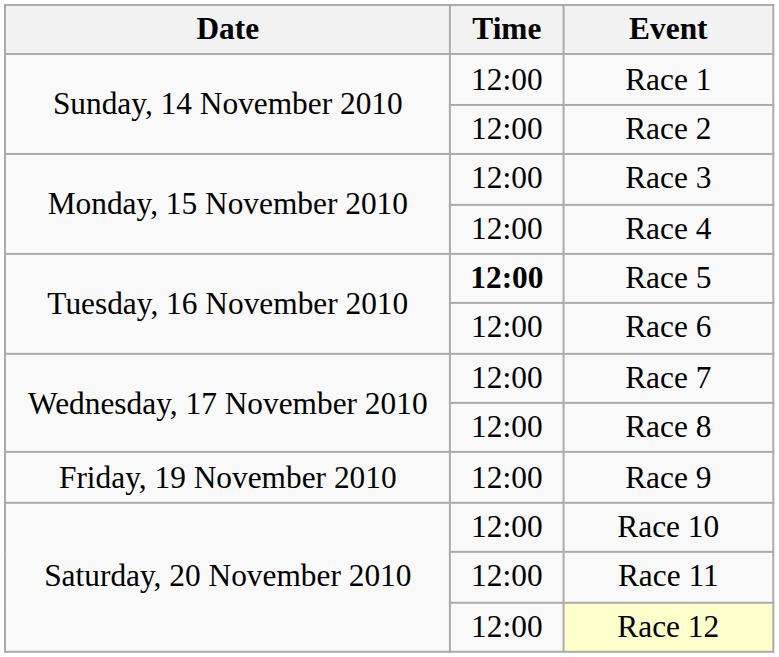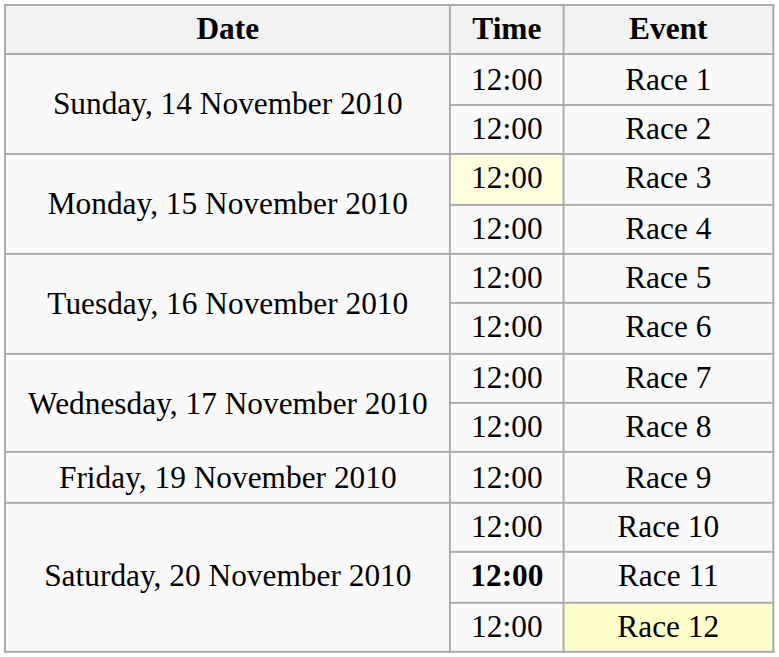(507, 178) no background -> (507, 178) lightyellow background
(507, 278) bold -> (507, 278) normal
(507, 576) normal -> (507, 576) bold
